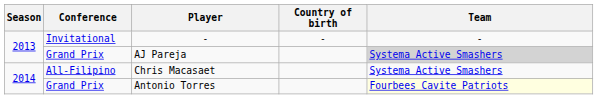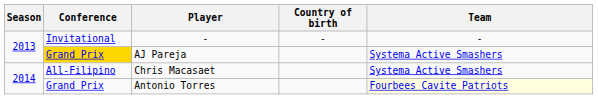(75, 55) no background -> (75, 55) gold background
(436, 55) lightgrey background -> (436, 55) no background
